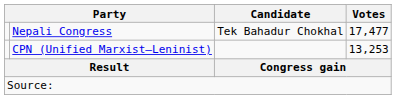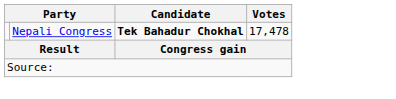(280, 31) normal -> (181, 31) bold
(369, 31) 17,477 -> (269, 31) 17,478
- row: (112, 49)
